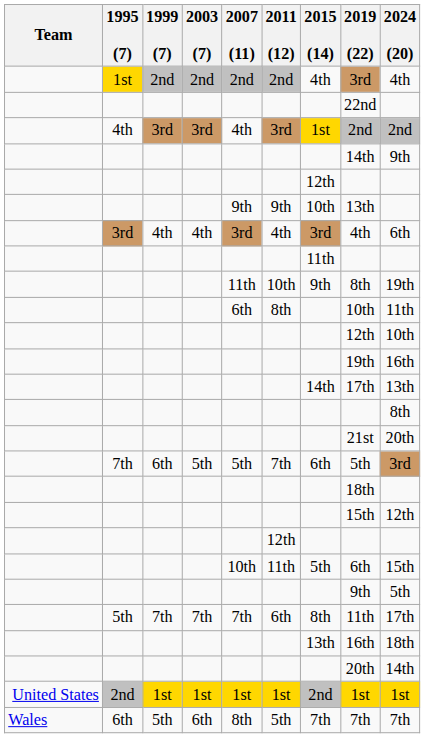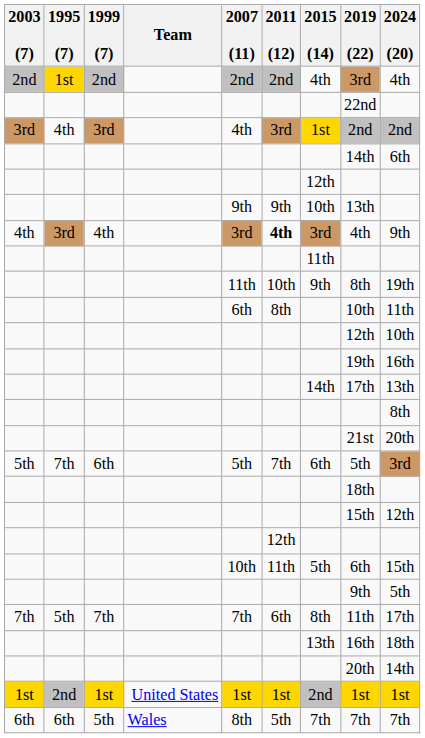columns swapped: (54, 35) <-> (202, 35)
(400, 156) 9th -> (400, 156) 6th
(281, 233) normal -> (281, 233) bold
(400, 233) 6th -> (400, 233) 9th
